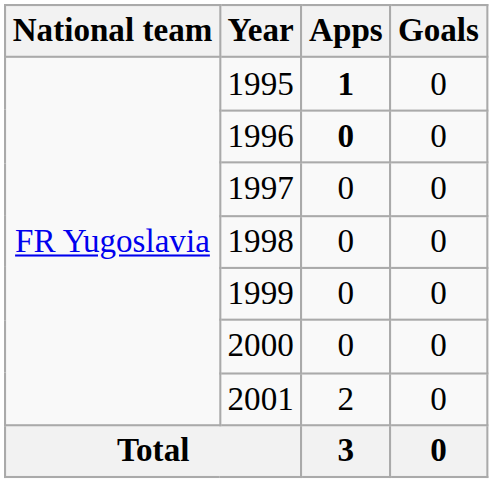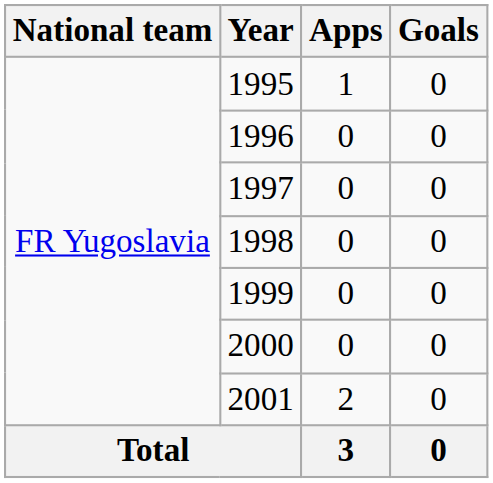(346, 83) bold -> (346, 83) normal
(346, 135) bold -> (346, 135) normal
